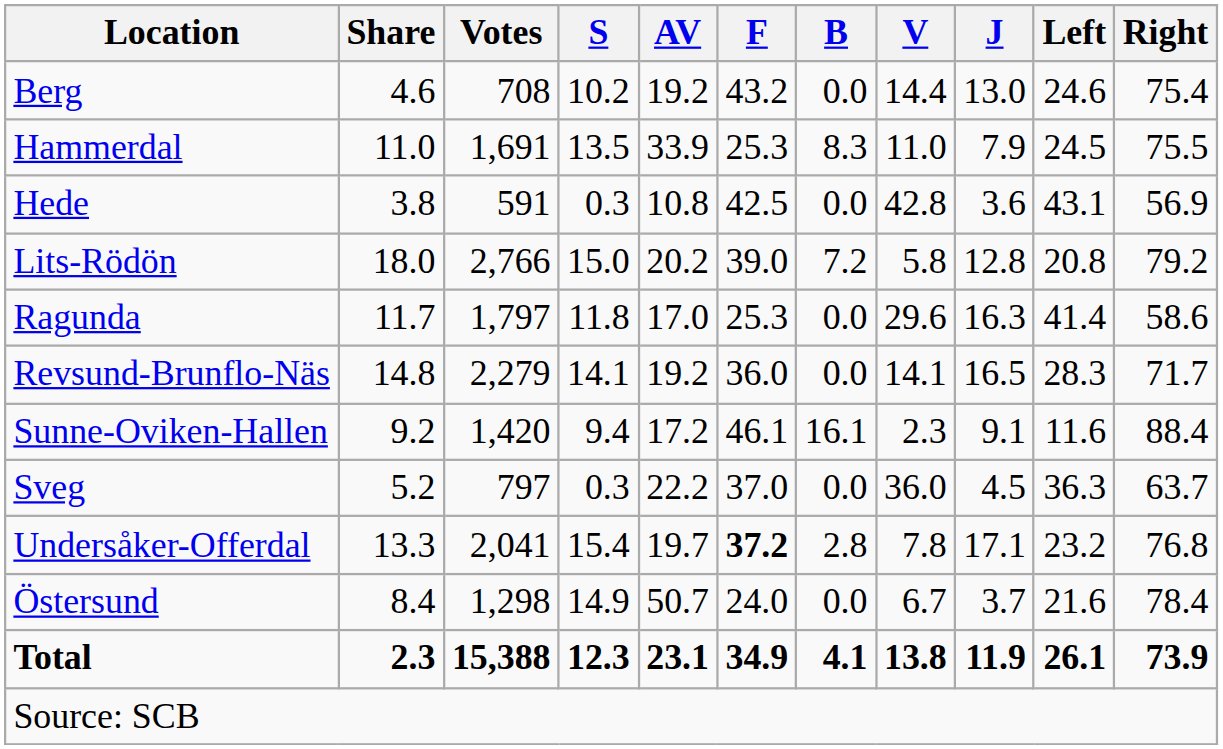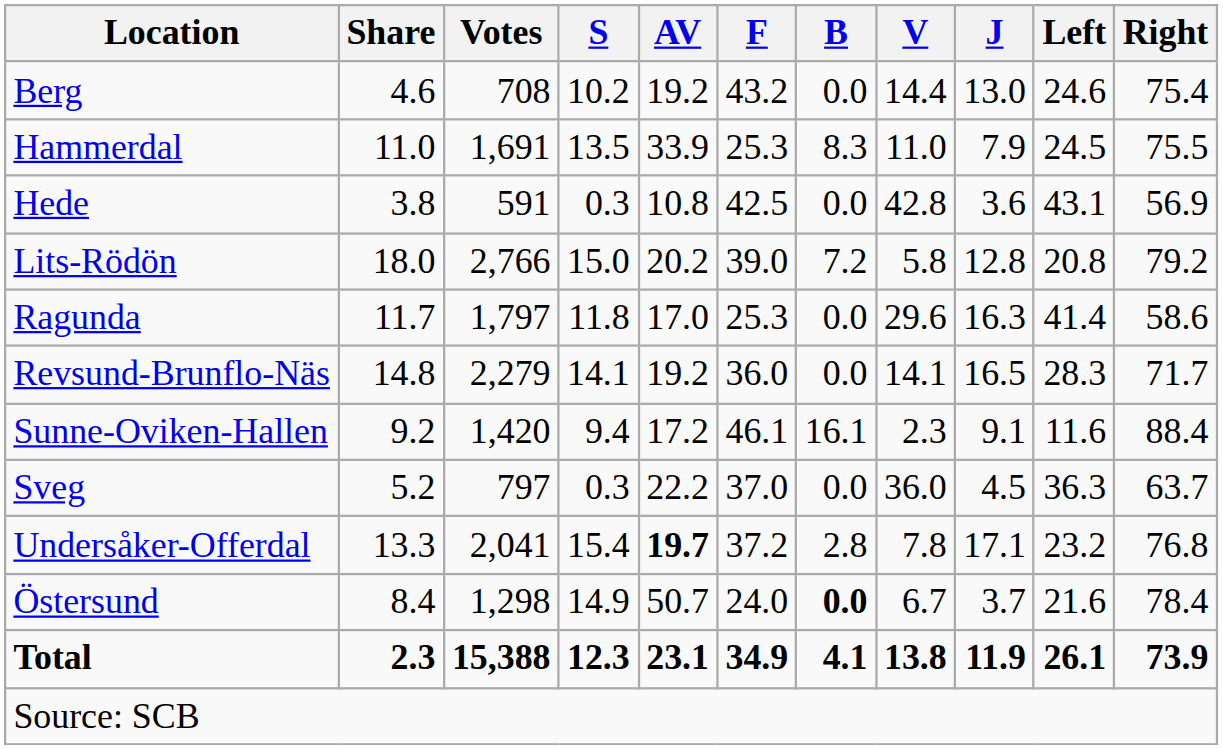(678, 544) normal -> (678, 544) bold
(757, 544) bold -> (757, 544) normal
(845, 601) normal -> (845, 601) bold
